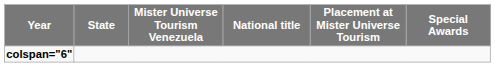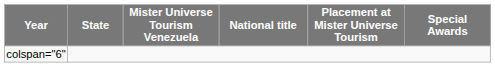(39, 54) bold -> (36, 54) normal
